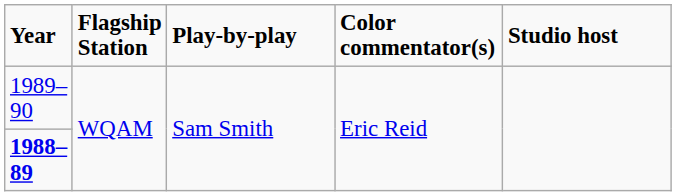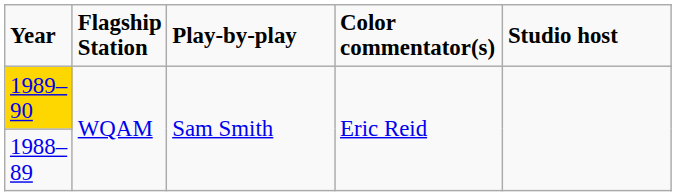(39, 97) no background -> (39, 97) gold background
(39, 159) bold -> (39, 159) normal
